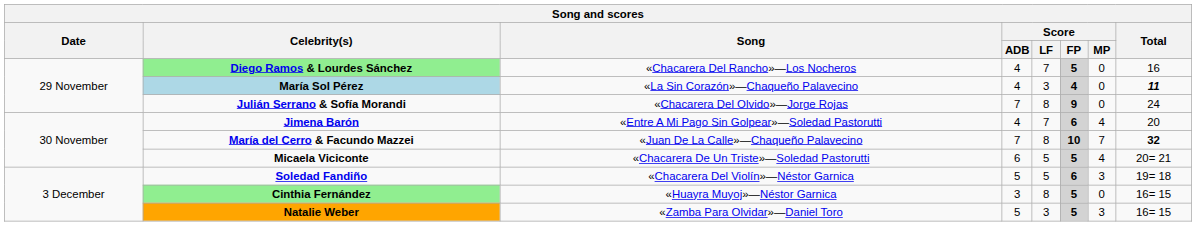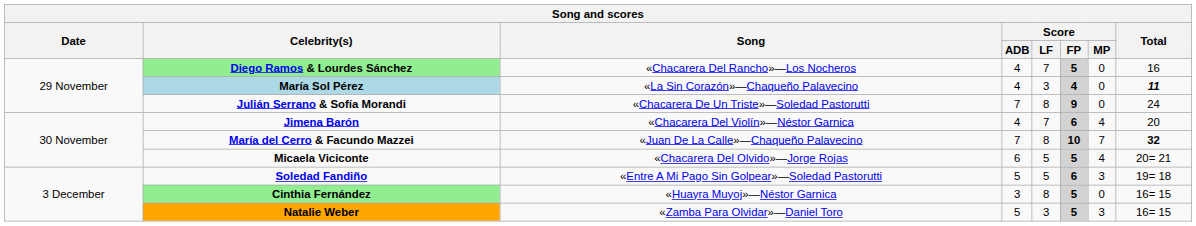(751, 104) «Chacarera Del Olvido»—Jorge Rojas -> (751, 104) «Chacarera De Un Triste»—Soledad Pastorutti
(751, 122) «Entre A Mi Pago Sin Golpear»—Soledad Pastorutti -> (751, 122) «Chacarera Del Violín»—Néstor Garnica
(751, 158) «Chacarera De Un Triste»—Soledad Pastorutti -> (751, 158) «Chacarera Del Olvido»—Jorge Rojas
(751, 176) «Chacarera Del Violín»—Néstor Garnica -> (751, 176) «Entre A Mi Pago Sin Golpear»—Soledad Pastorutti
